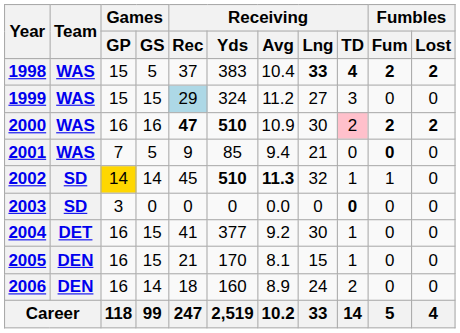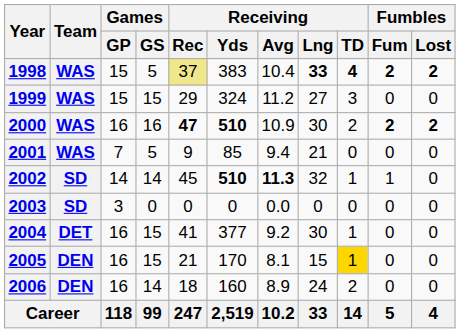(188, 71) no background -> (188, 71) khaki background
(188, 98) lightblue background -> (188, 98) no background
(353, 125) pink background -> (353, 125) no background
(390, 152) bold -> (390, 152) normal
(119, 179) gold background -> (119, 179) no background
(353, 206) bold -> (353, 206) normal
(353, 260) no background -> (353, 260) gold background
